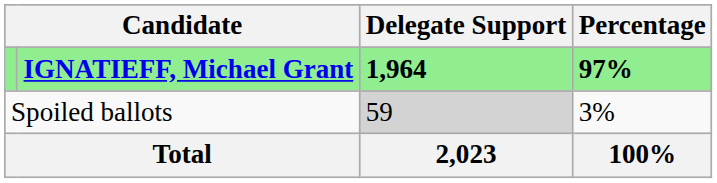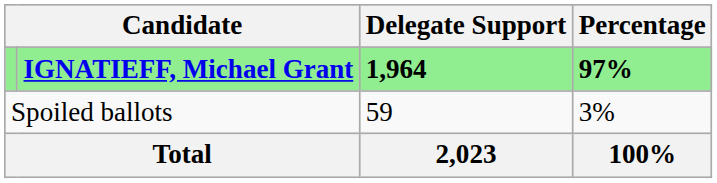(379, 111) lightgrey background -> (379, 111) no background
